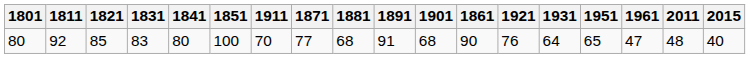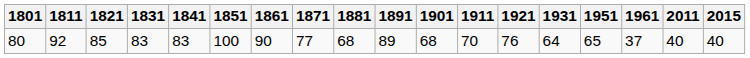columns swapped: (477, 16) <-> (271, 16)
(181, 41) 80 -> (181, 41) 83
(386, 41) 91 -> (387, 41) 89
(634, 41) 47 -> (634, 41) 37
(675, 41) 48 -> (675, 41) 40
